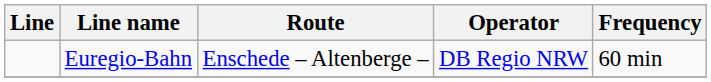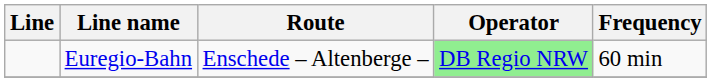(514, 58) no background -> (514, 58) lightgreen background
